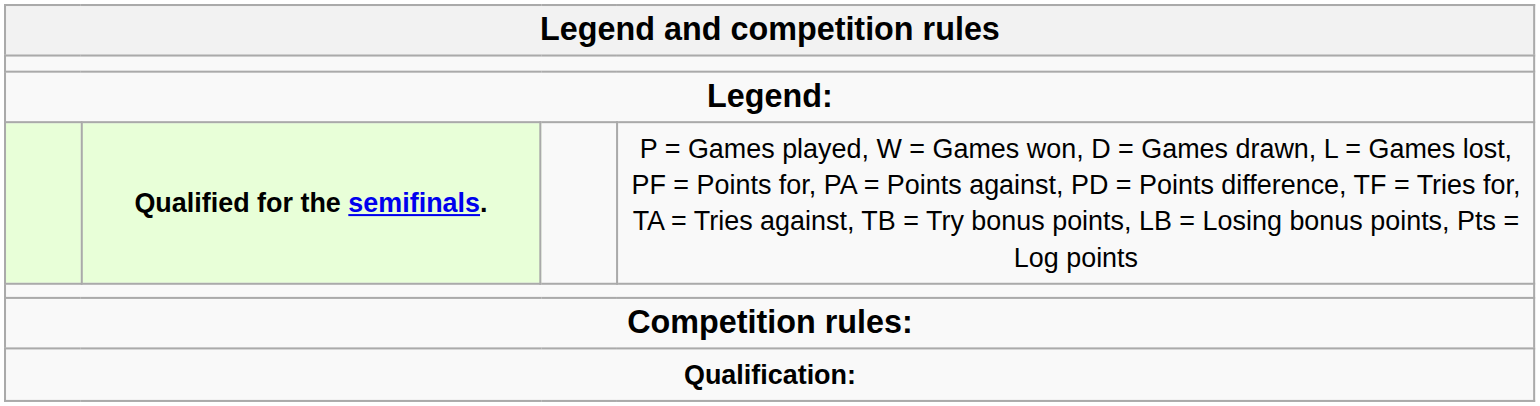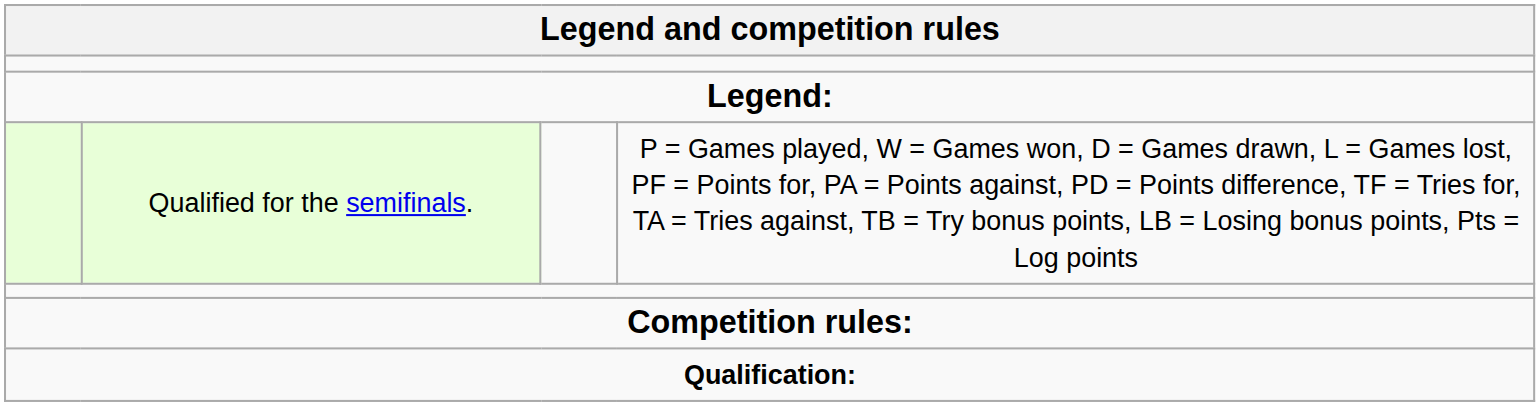(311, 202) bold -> (311, 204) normal
